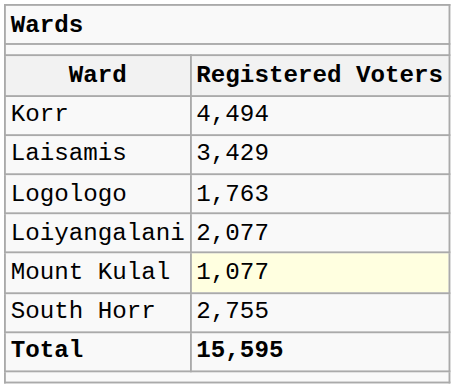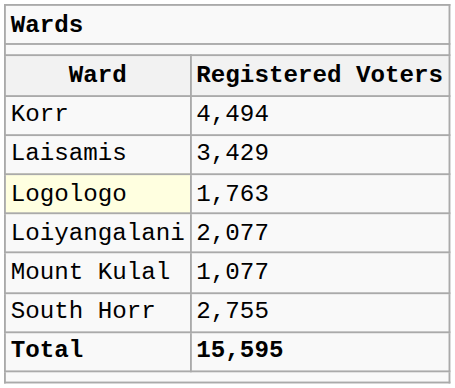(69, 194) no background -> (69, 194) lightyellow background
(233, 273) lightyellow background -> (233, 273) no background
